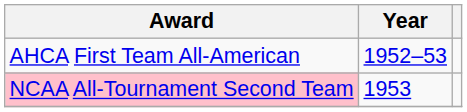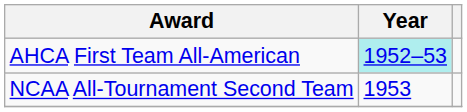(405, 55) no background -> (405, 55) paleturquoise background
(182, 89) pink background -> (182, 89) no background
